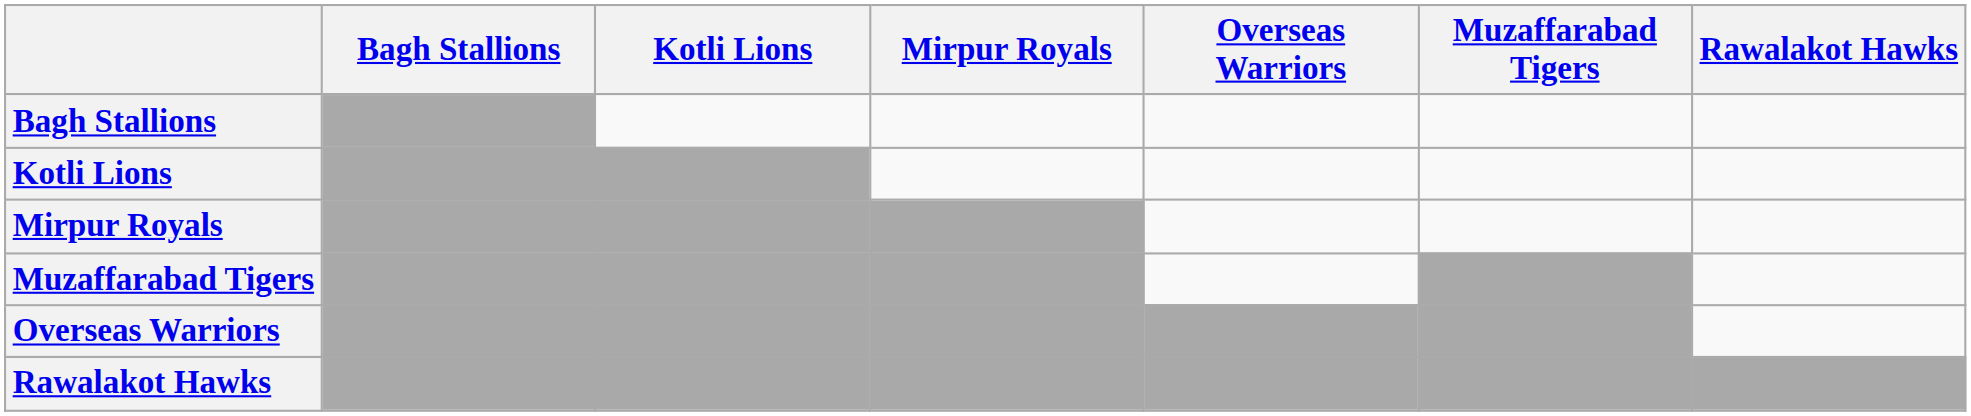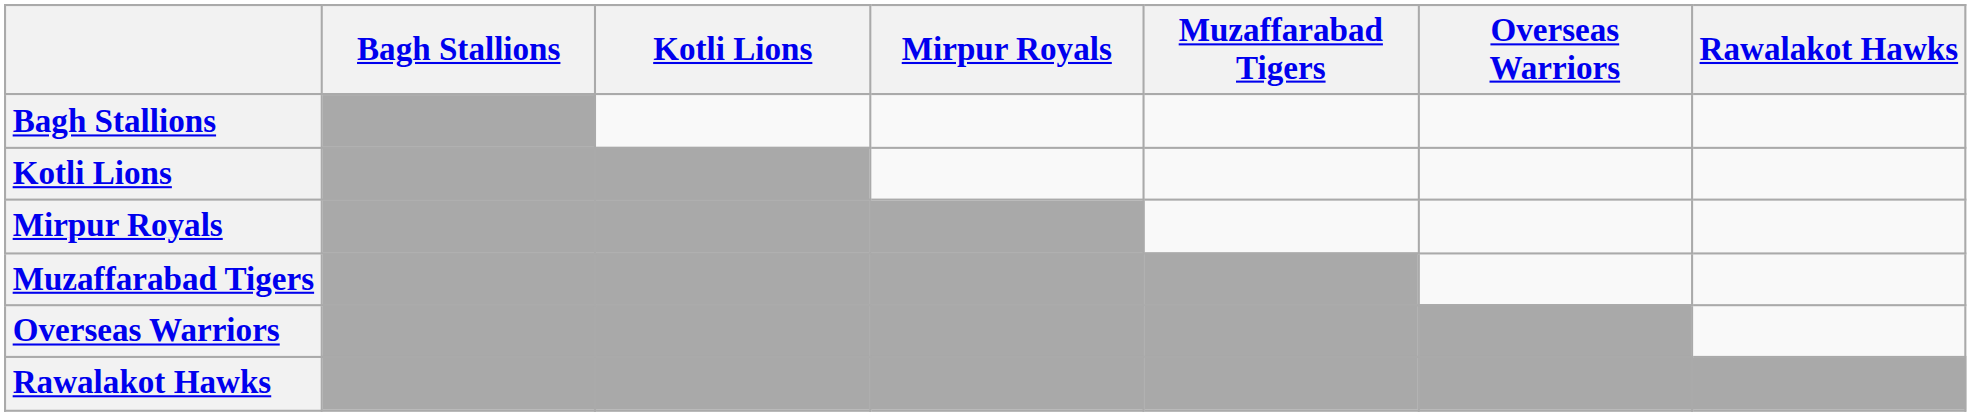columns swapped: (1555, 49) <-> (1281, 49)
